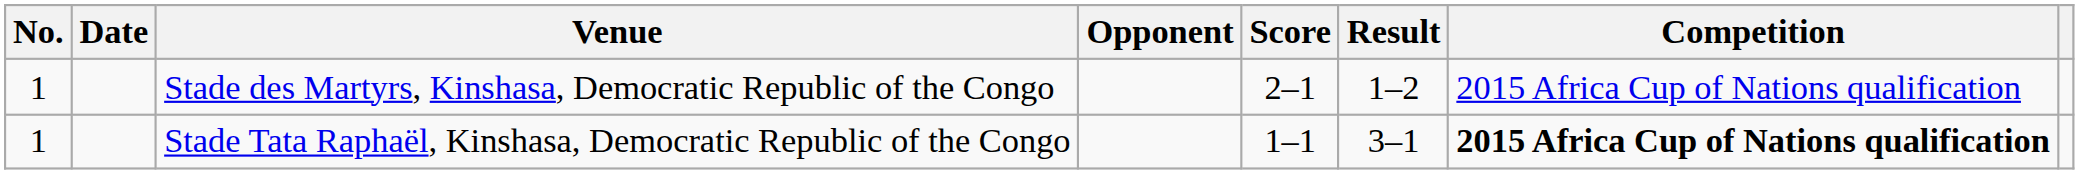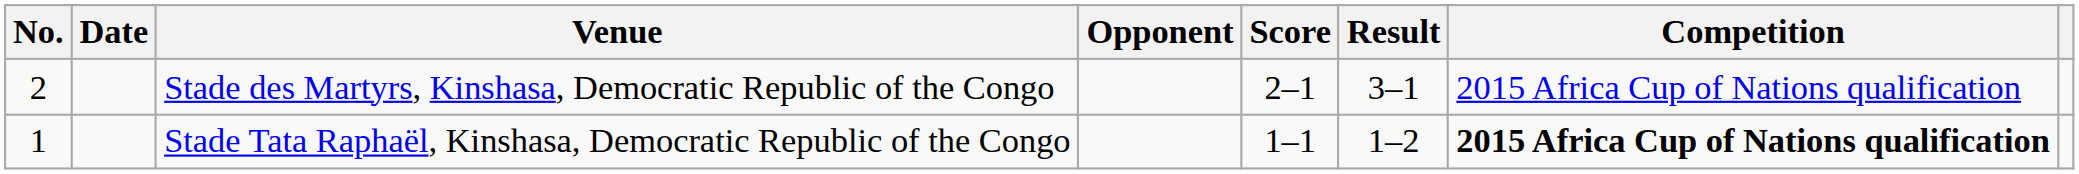(38, 86) 1 -> (38, 86) 2
(1394, 86) 1–2 -> (1394, 86) 3–1
(1394, 140) 3–1 -> (1394, 140) 1–2
